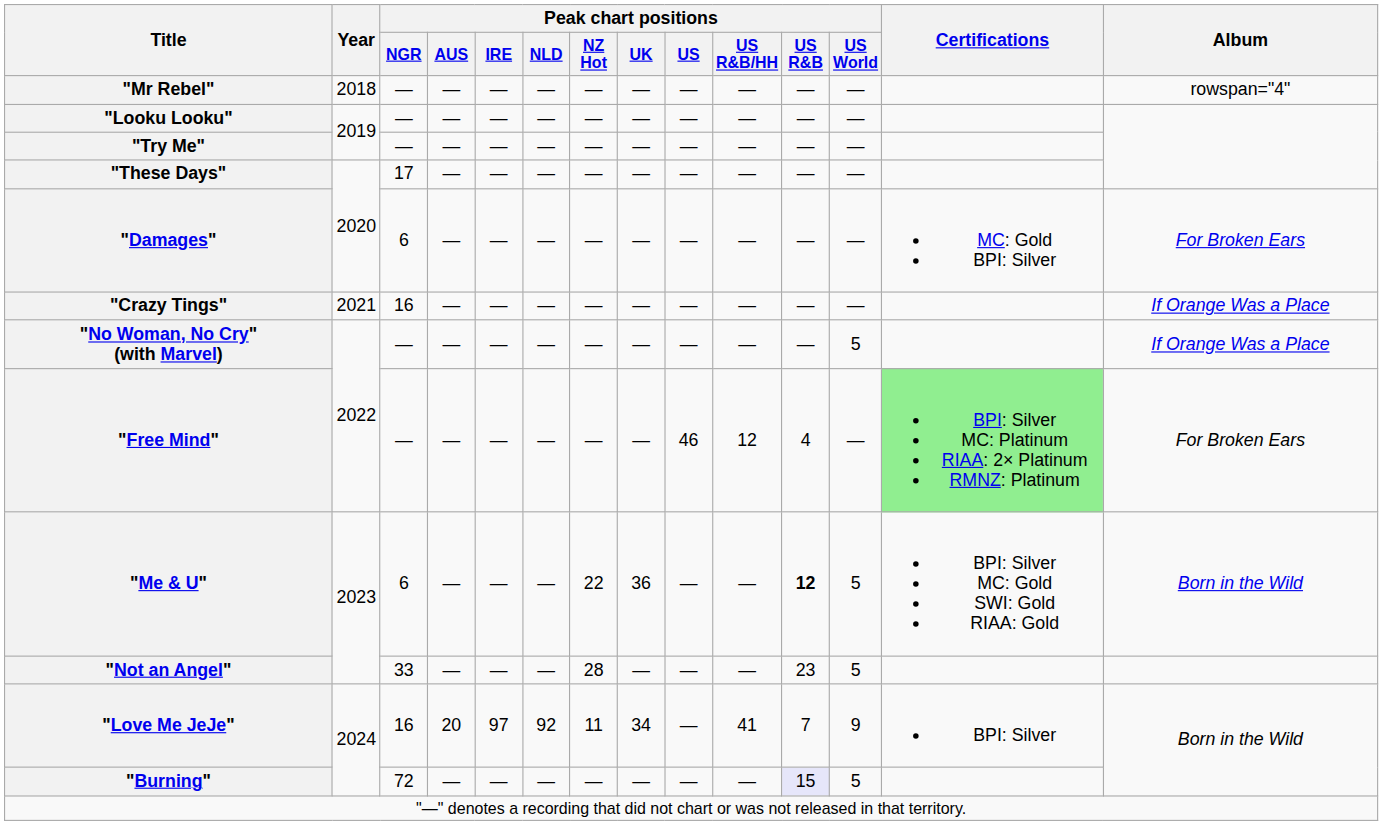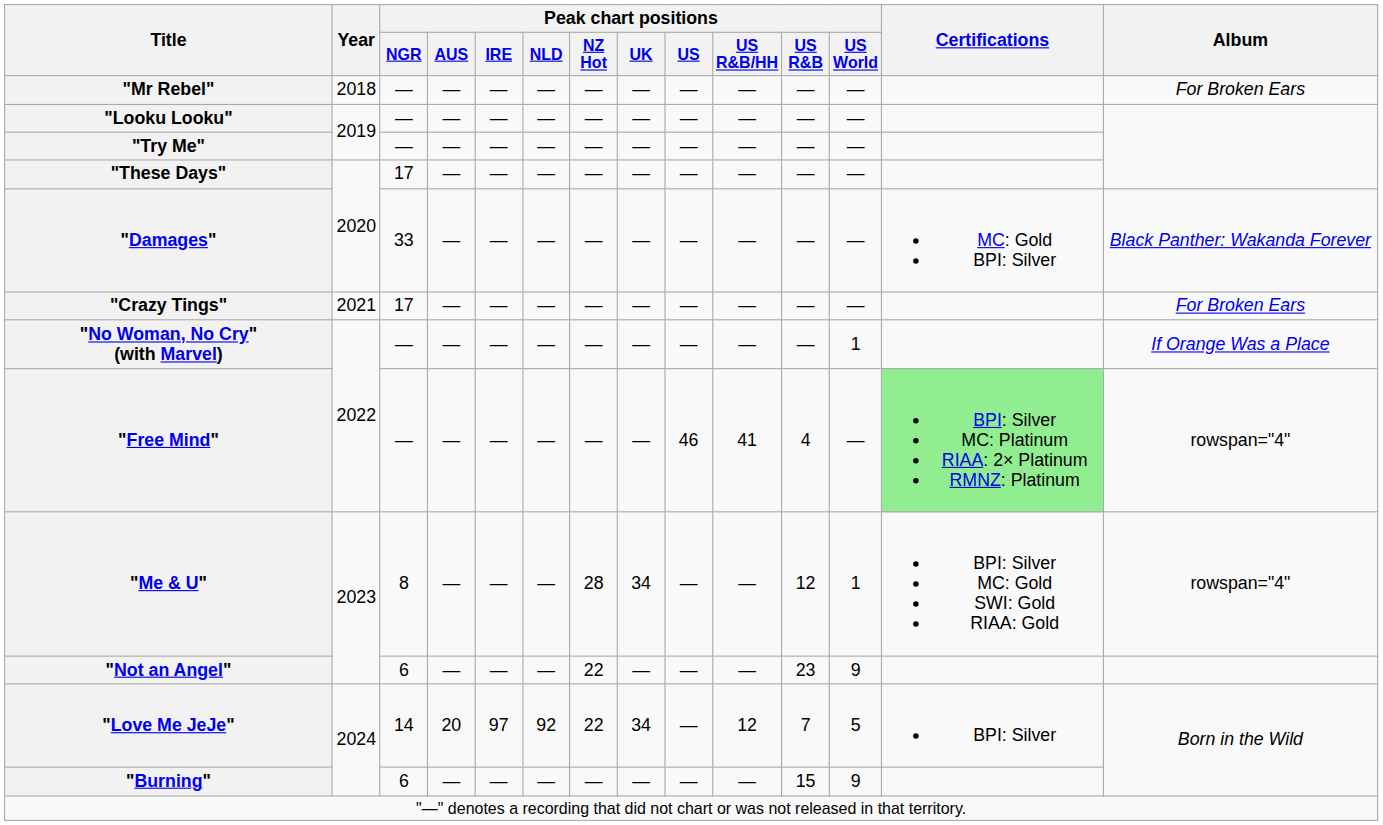(1240, 89) rowspan="4" -> (1240, 89) For Broken Ears
(404, 240) 6 -> (404, 240) 33
(1240, 240) For Broken Ears -> (1240, 240) Black Panther: Wakanda Forever
(404, 306) 16 -> (404, 306) 17
(1240, 306) If Orange Was a Place -> (1240, 306) For Broken Ears
(856, 344) 5 -> (856, 344) 1
(747, 440) 12 -> (747, 440) 41
(1240, 440) For Broken Ears -> (1240, 440) rowspan="4"
(404, 583) 6 -> (404, 583) 8
(594, 583) 22 -> (594, 583) 28
(641, 583) 36 -> (641, 583) 34
(806, 583) bold -> (806, 583) normal
(856, 583) 5 -> (856, 583) 1
(1240, 583) Born in the Wild -> (1240, 583) rowspan="4"
(404, 669) 33 -> (404, 669) 6
(594, 669) 28 -> (594, 669) 22
(856, 669) 5 -> (856, 669) 9
(404, 725) 16 -> (404, 725) 14
(594, 725) 11 -> (594, 725) 22
(747, 725) 41 -> (747, 725) 12
(856, 725) 9 -> (856, 725) 5
(404, 781) 72 -> (404, 781) 6
(806, 781) lavender background -> (806, 781) no background
(856, 781) 5 -> (856, 781) 9
